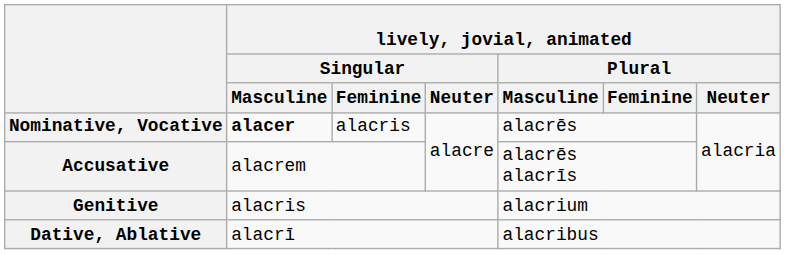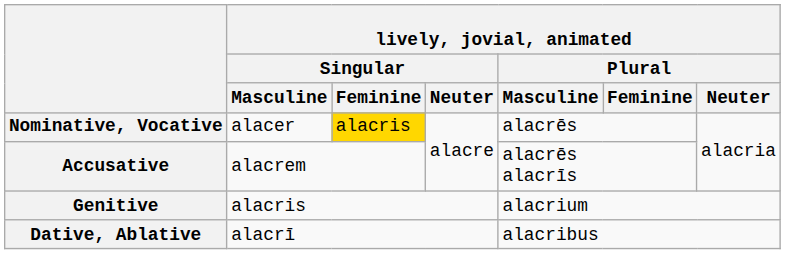(263, 127) bold -> (263, 127) normal
(373, 127) no background -> (373, 127) gold background
